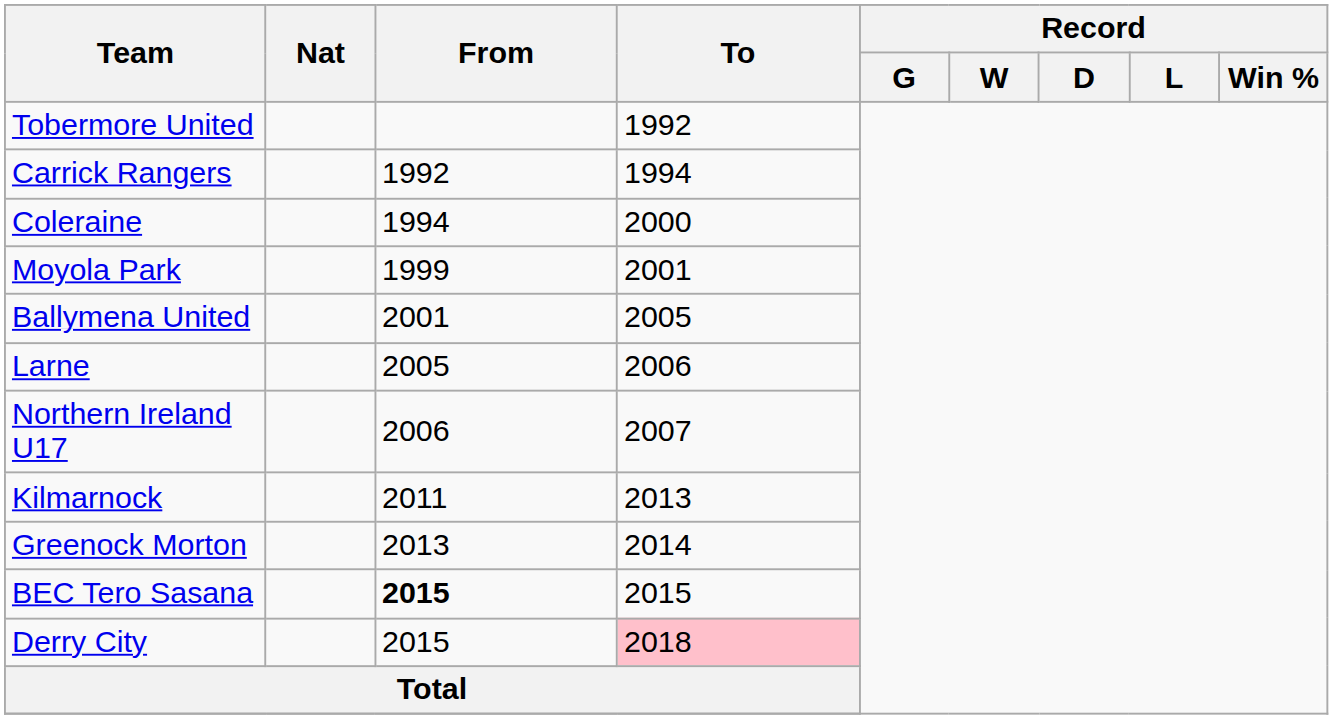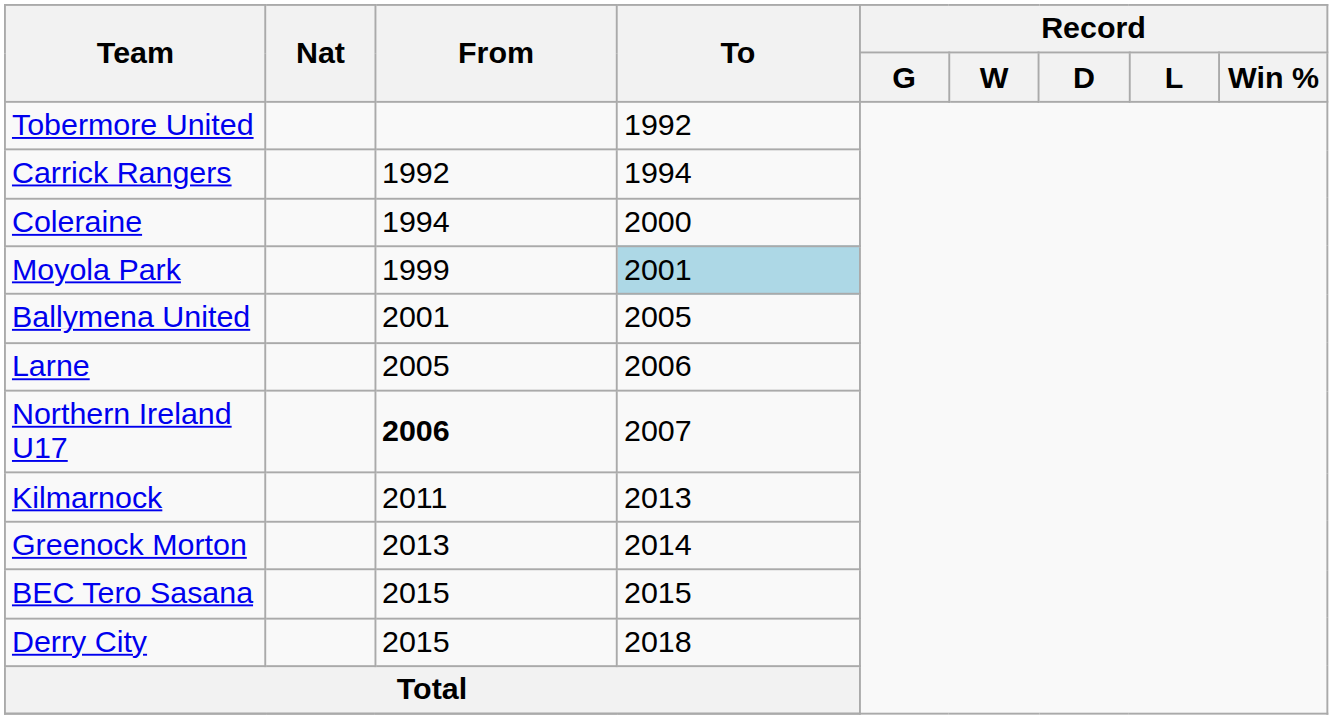(658, 269) no background -> (658, 269) lightblue background
(416, 431) normal -> (416, 431) bold
(416, 593) bold -> (416, 593) normal
(658, 641) pink background -> (658, 641) no background
